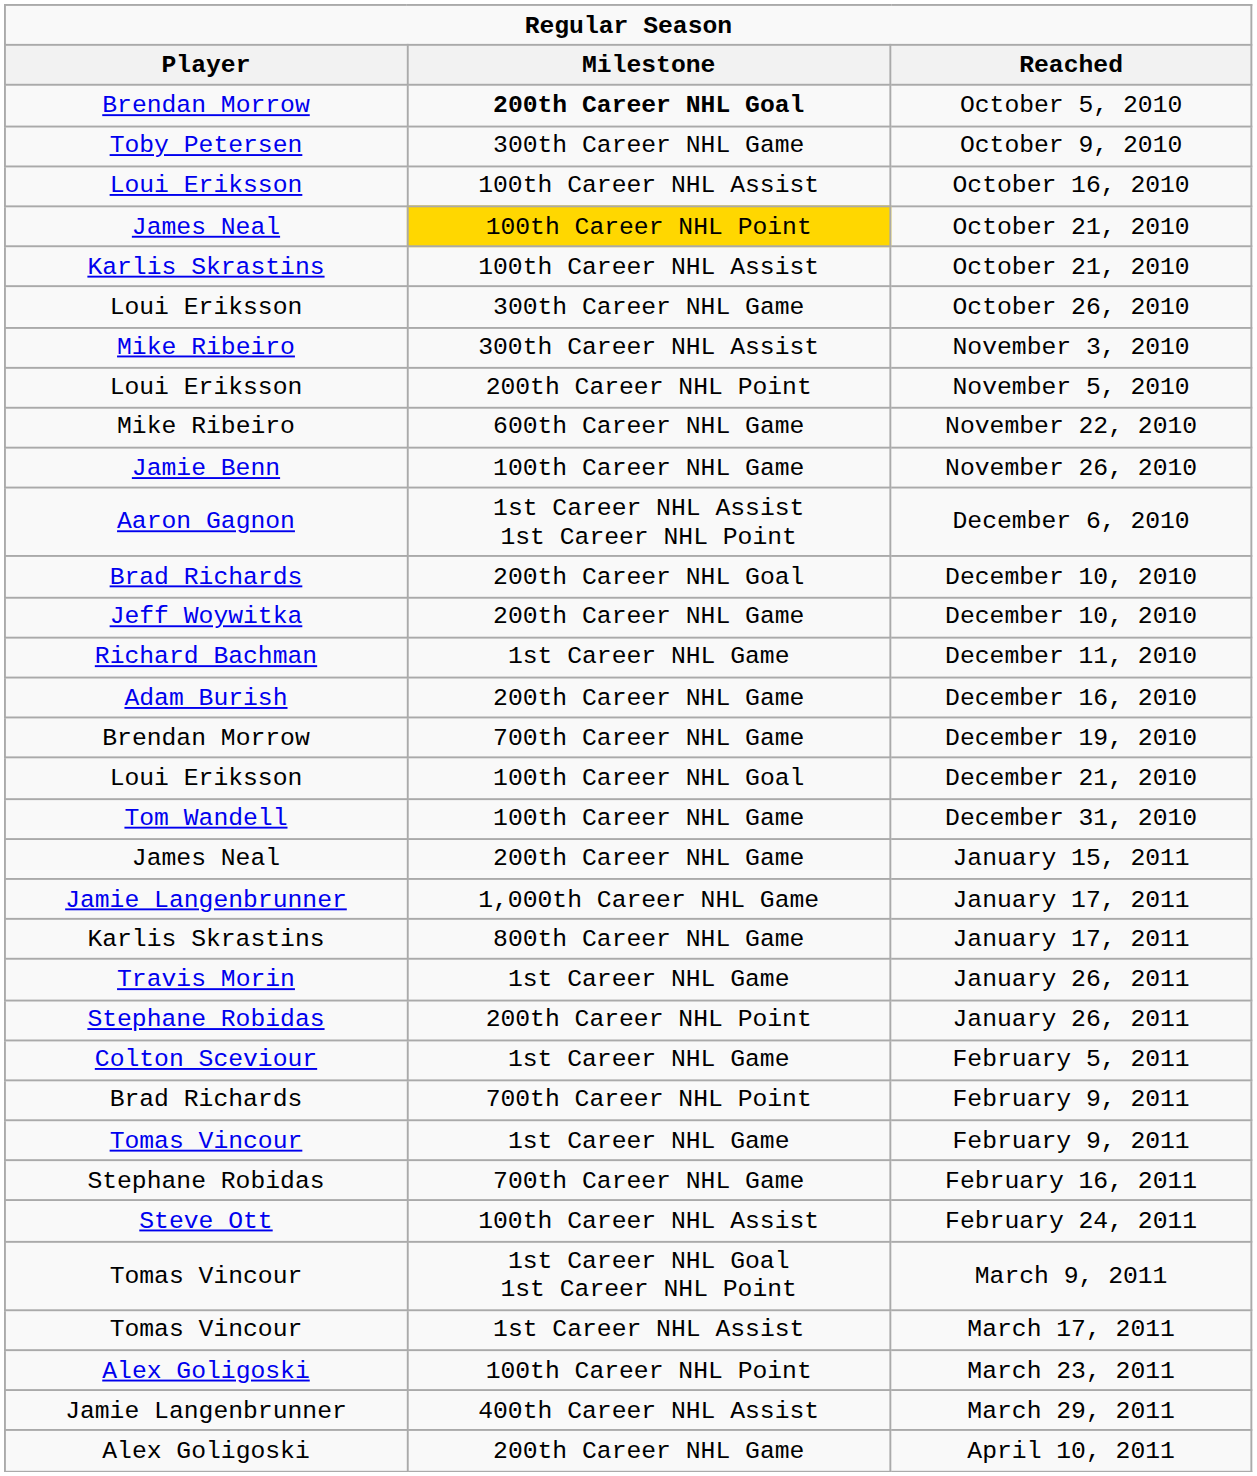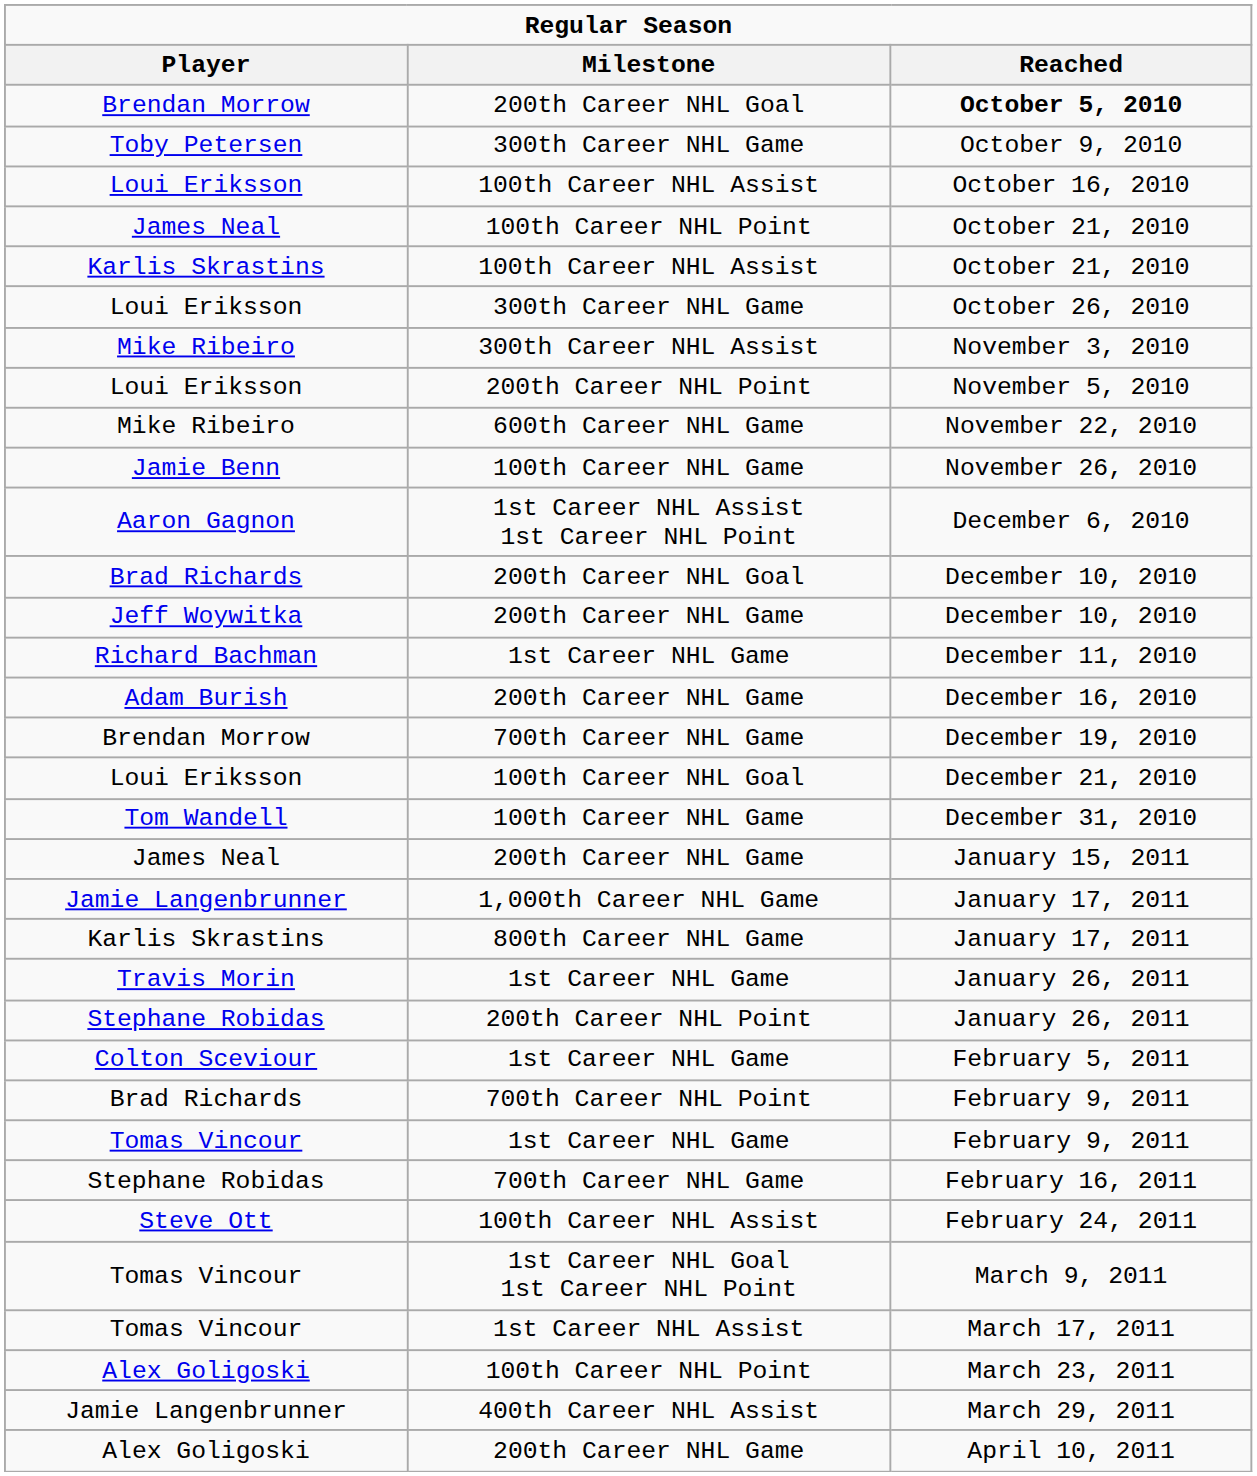(649, 106) bold -> (649, 106) normal
(1071, 106) normal -> (1071, 106) bold
(649, 226) gold background -> (649, 226) no background
